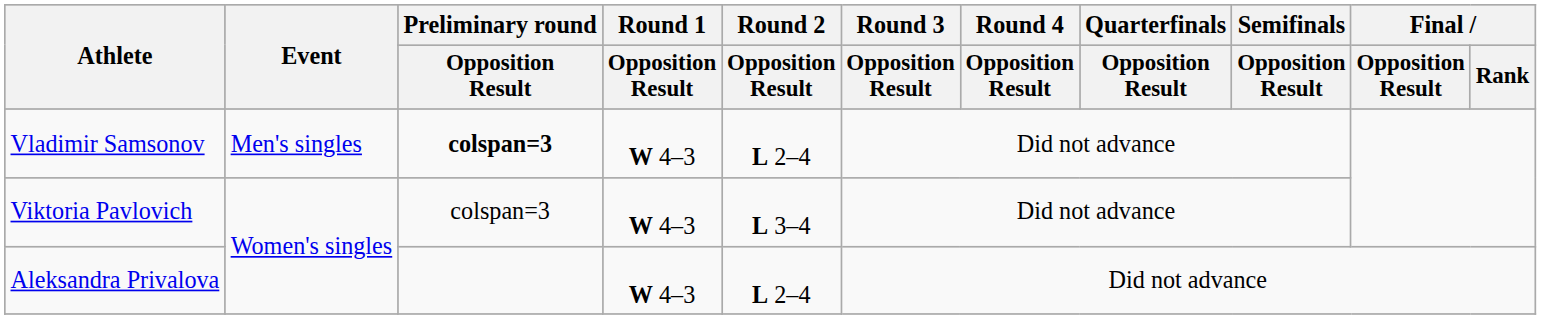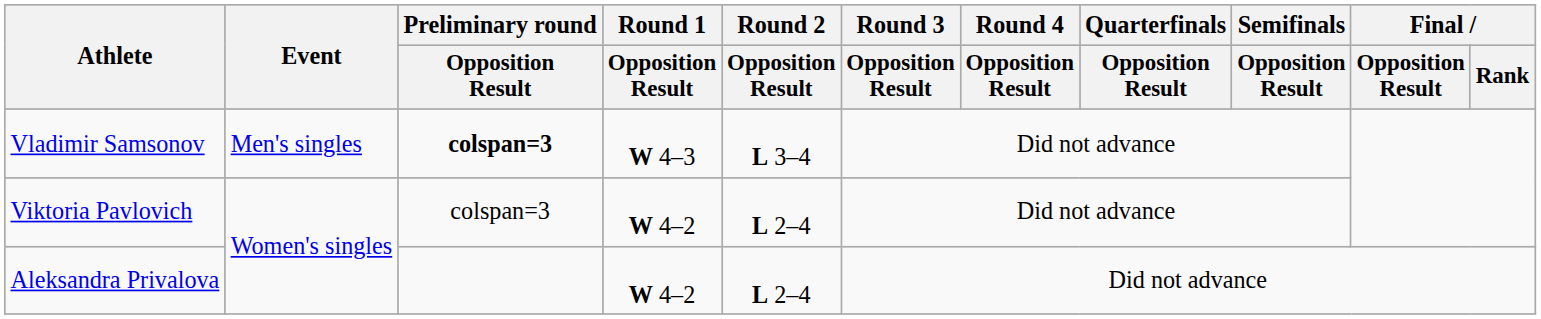(781, 157) L 2–4 -> (781, 157) L 3–4
(662, 226) W 4–3 -> (662, 226) W 4–2
(781, 226) L 3–4 -> (781, 226) L 2–4
(662, 294) W 4–3 -> (662, 294) W 4–2
